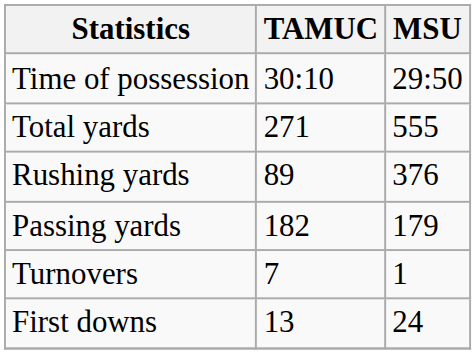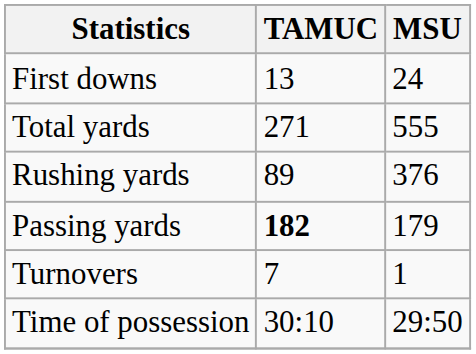rows swapped: (85, 322) <-> (131, 77)
(287, 224) normal -> (287, 224) bold
